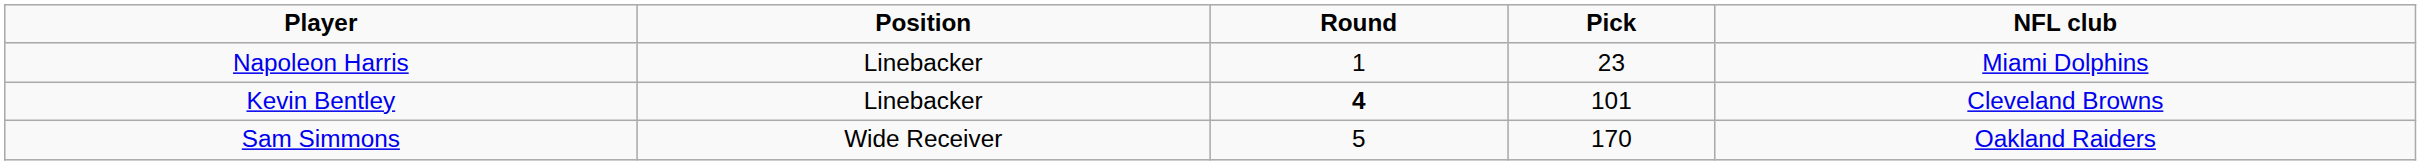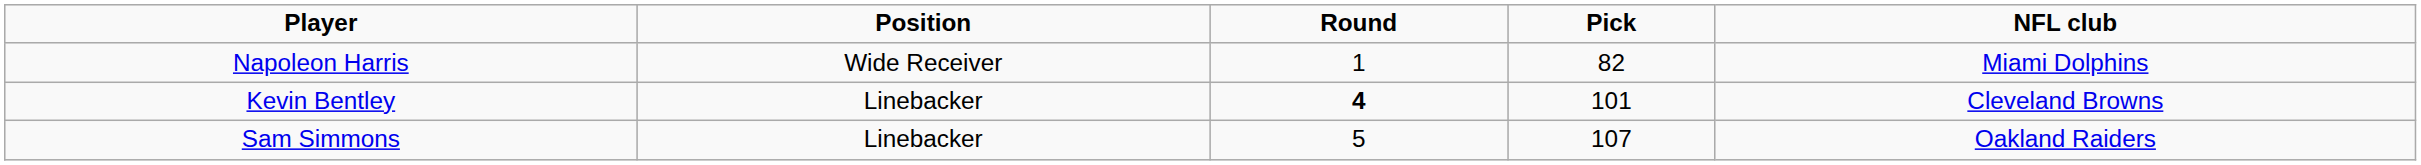(923, 62) Linebacker -> (923, 62) Wide Receiver
(1611, 62) 23 -> (1611, 62) 82
(923, 139) Wide Receiver -> (923, 139) Linebacker
(1611, 139) 170 -> (1611, 139) 107
